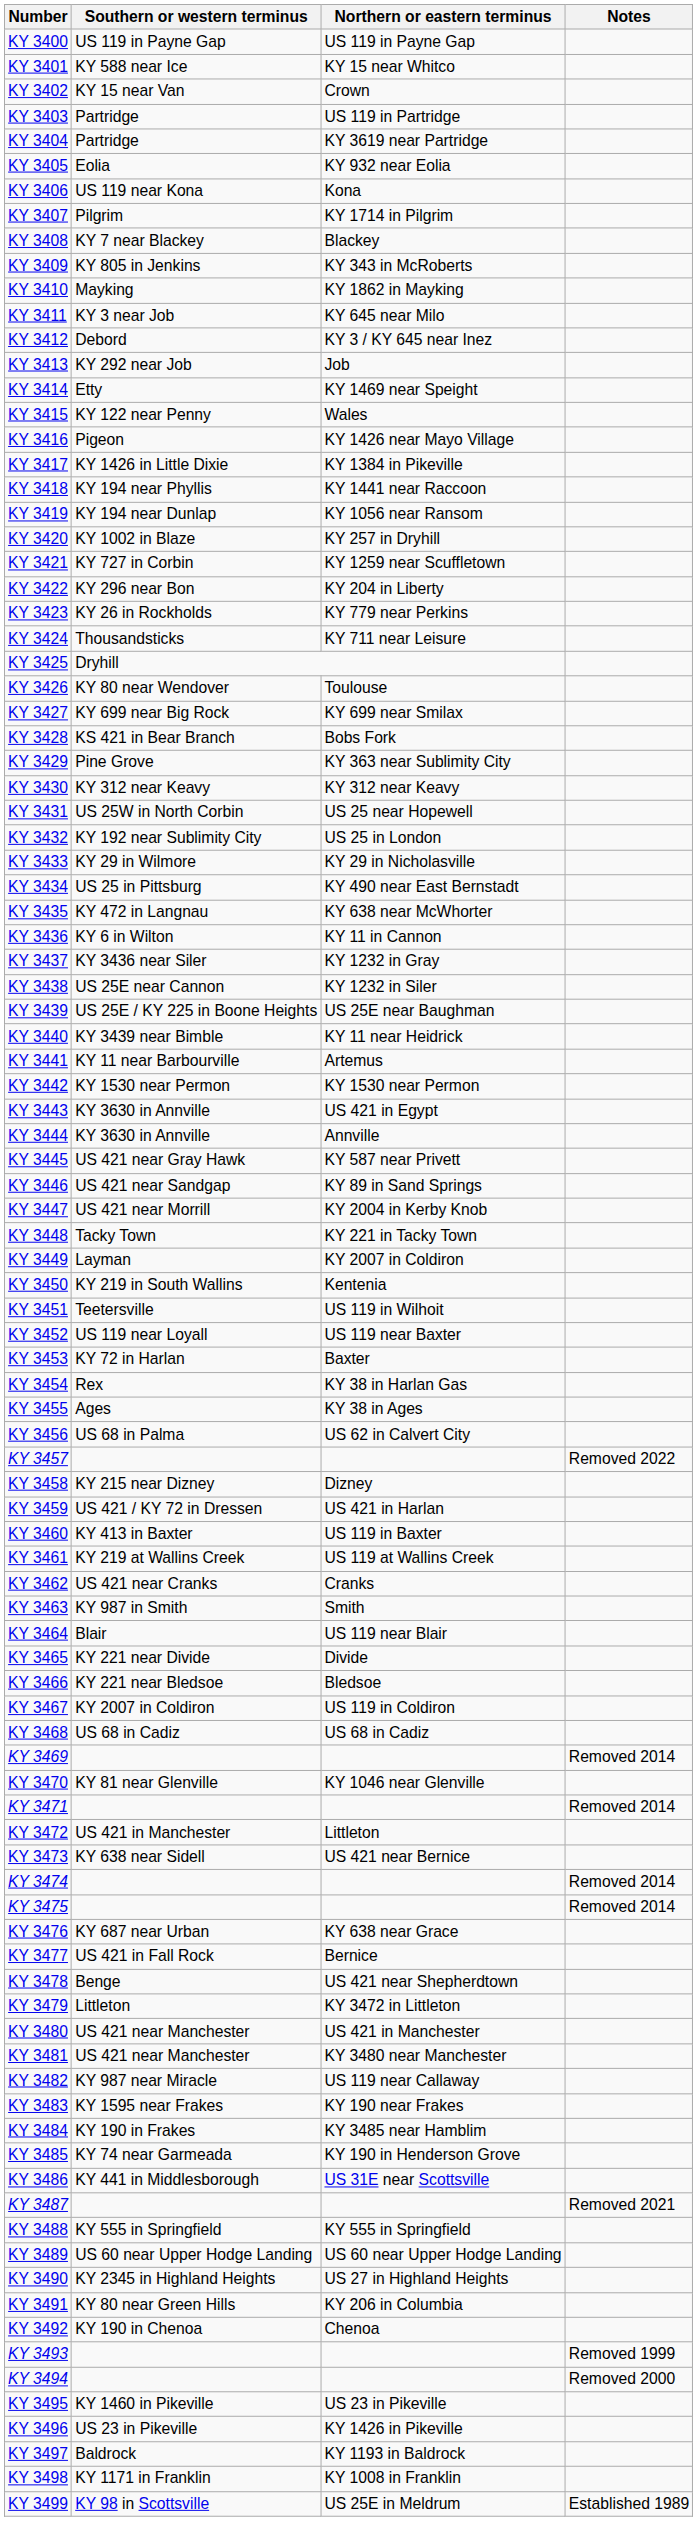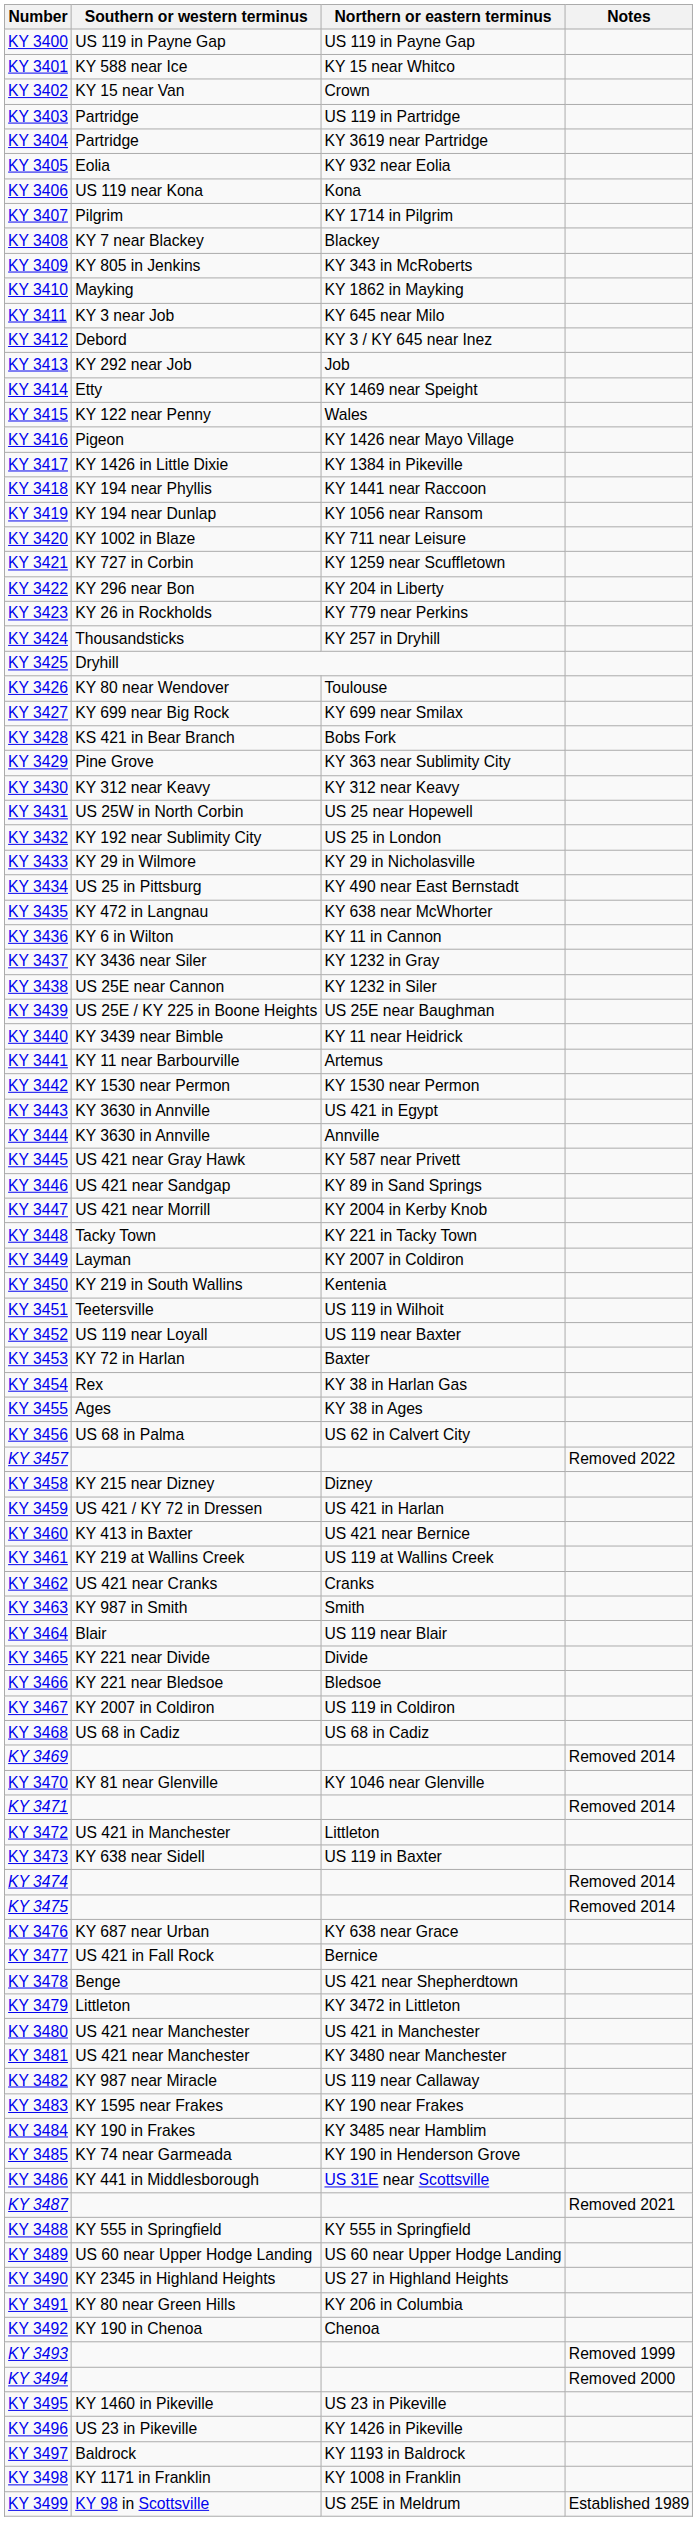(382, 539) KY 257 in Dryhill -> (395, 539) KY 711 near Leisure
(395, 638) KY 711 near Leisure -> (382, 638) KY 257 in Dryhill
(383, 1533) US 119 in Baxter -> (397, 1533) US 421 near Bernice
(397, 1857) US 421 near Bernice -> (383, 1857) US 119 in Baxter
